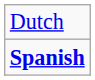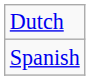(47, 57) bold -> (45, 57) normal
